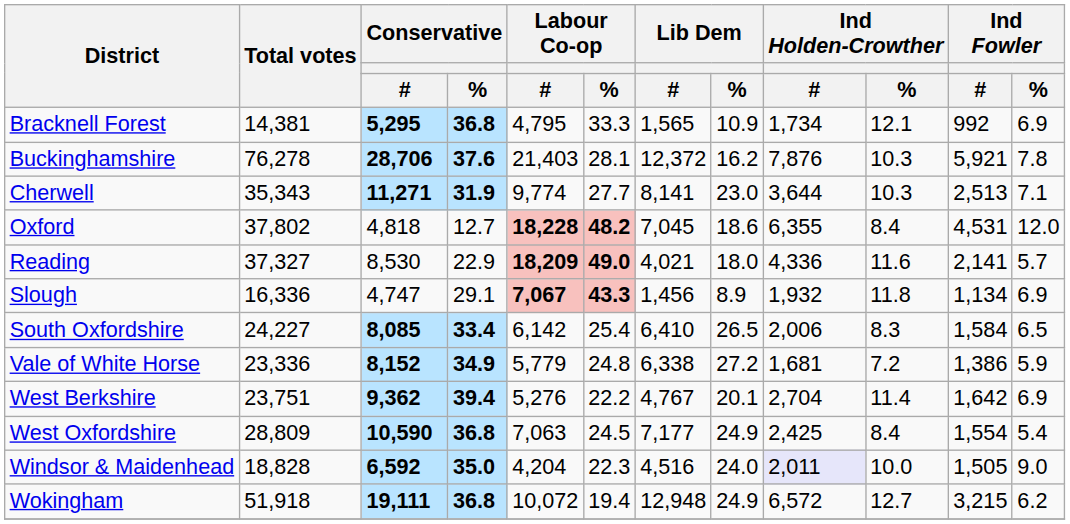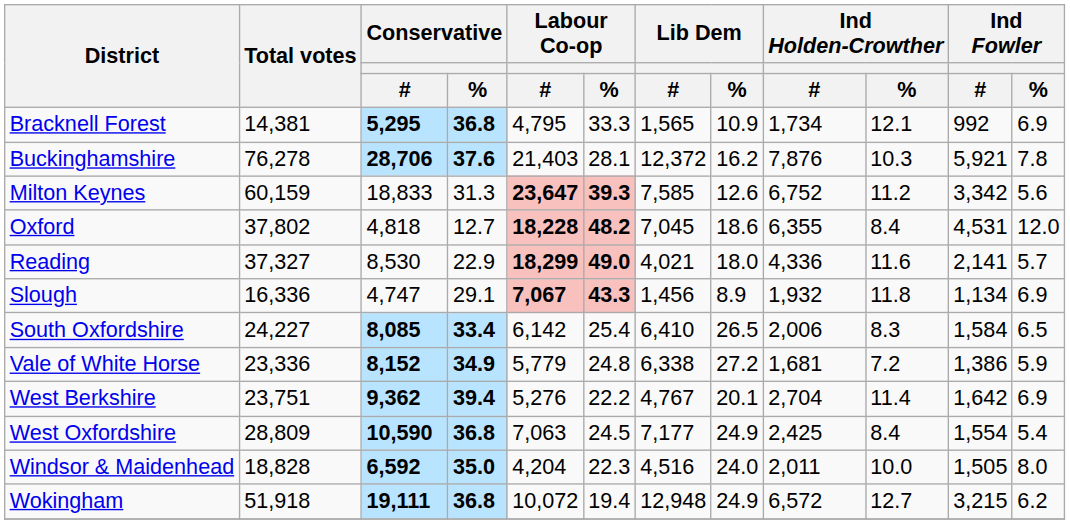- row: (52, 192)
+ row: (77, 192)
(545, 261) 18,209 -> (545, 261) 18,299
(794, 466) lavender background -> (794, 466) no background
(1032, 466) 9.0 -> (1032, 466) 8.0
